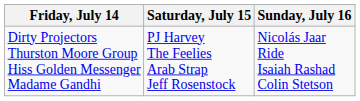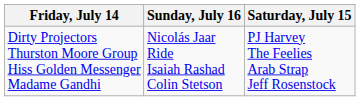columns swapped: (199, 15) <-> (305, 15)
